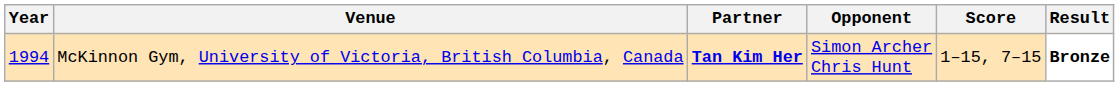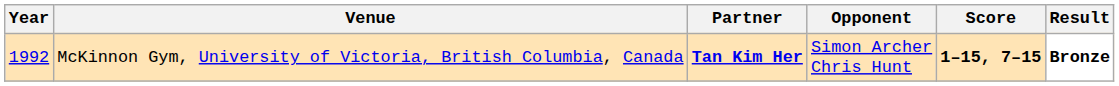(29, 57) 1994 -> (29, 57) 1992
(991, 57) normal -> (991, 57) bold
